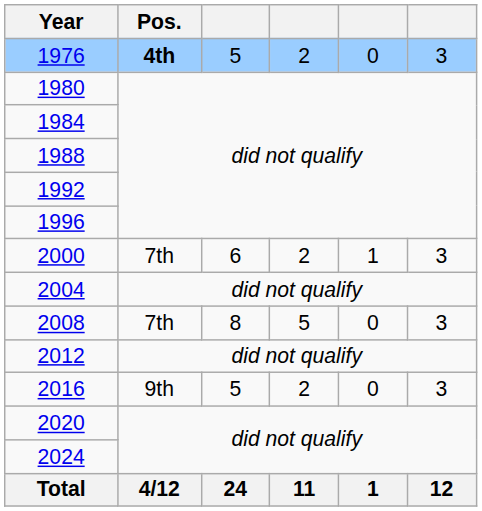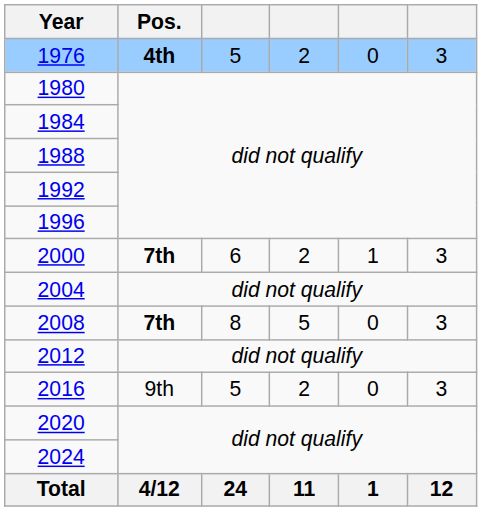(159, 256) normal -> (159, 256) bold
(159, 323) normal -> (159, 323) bold
